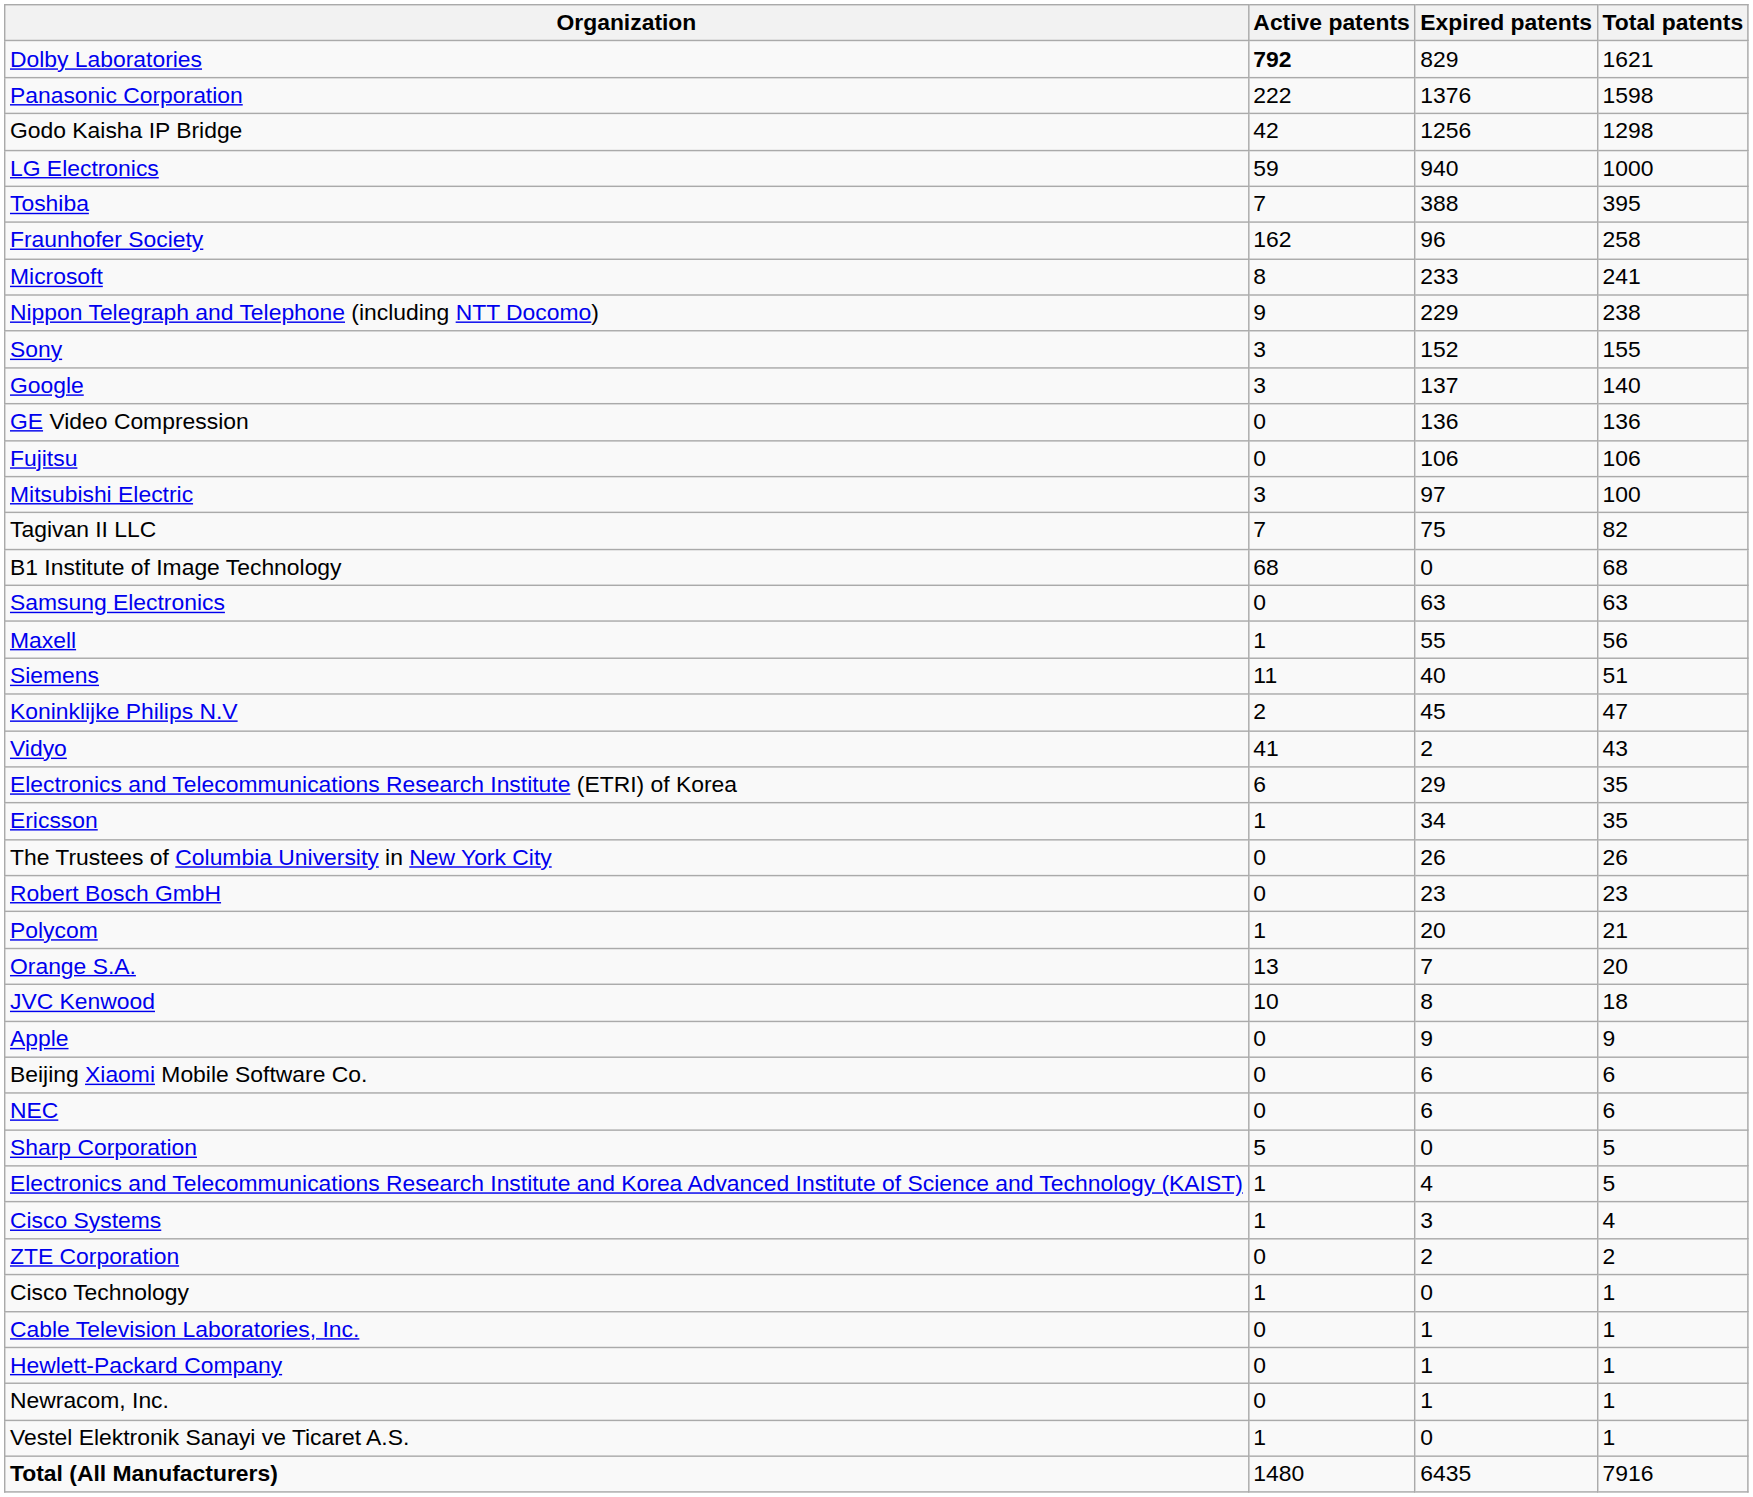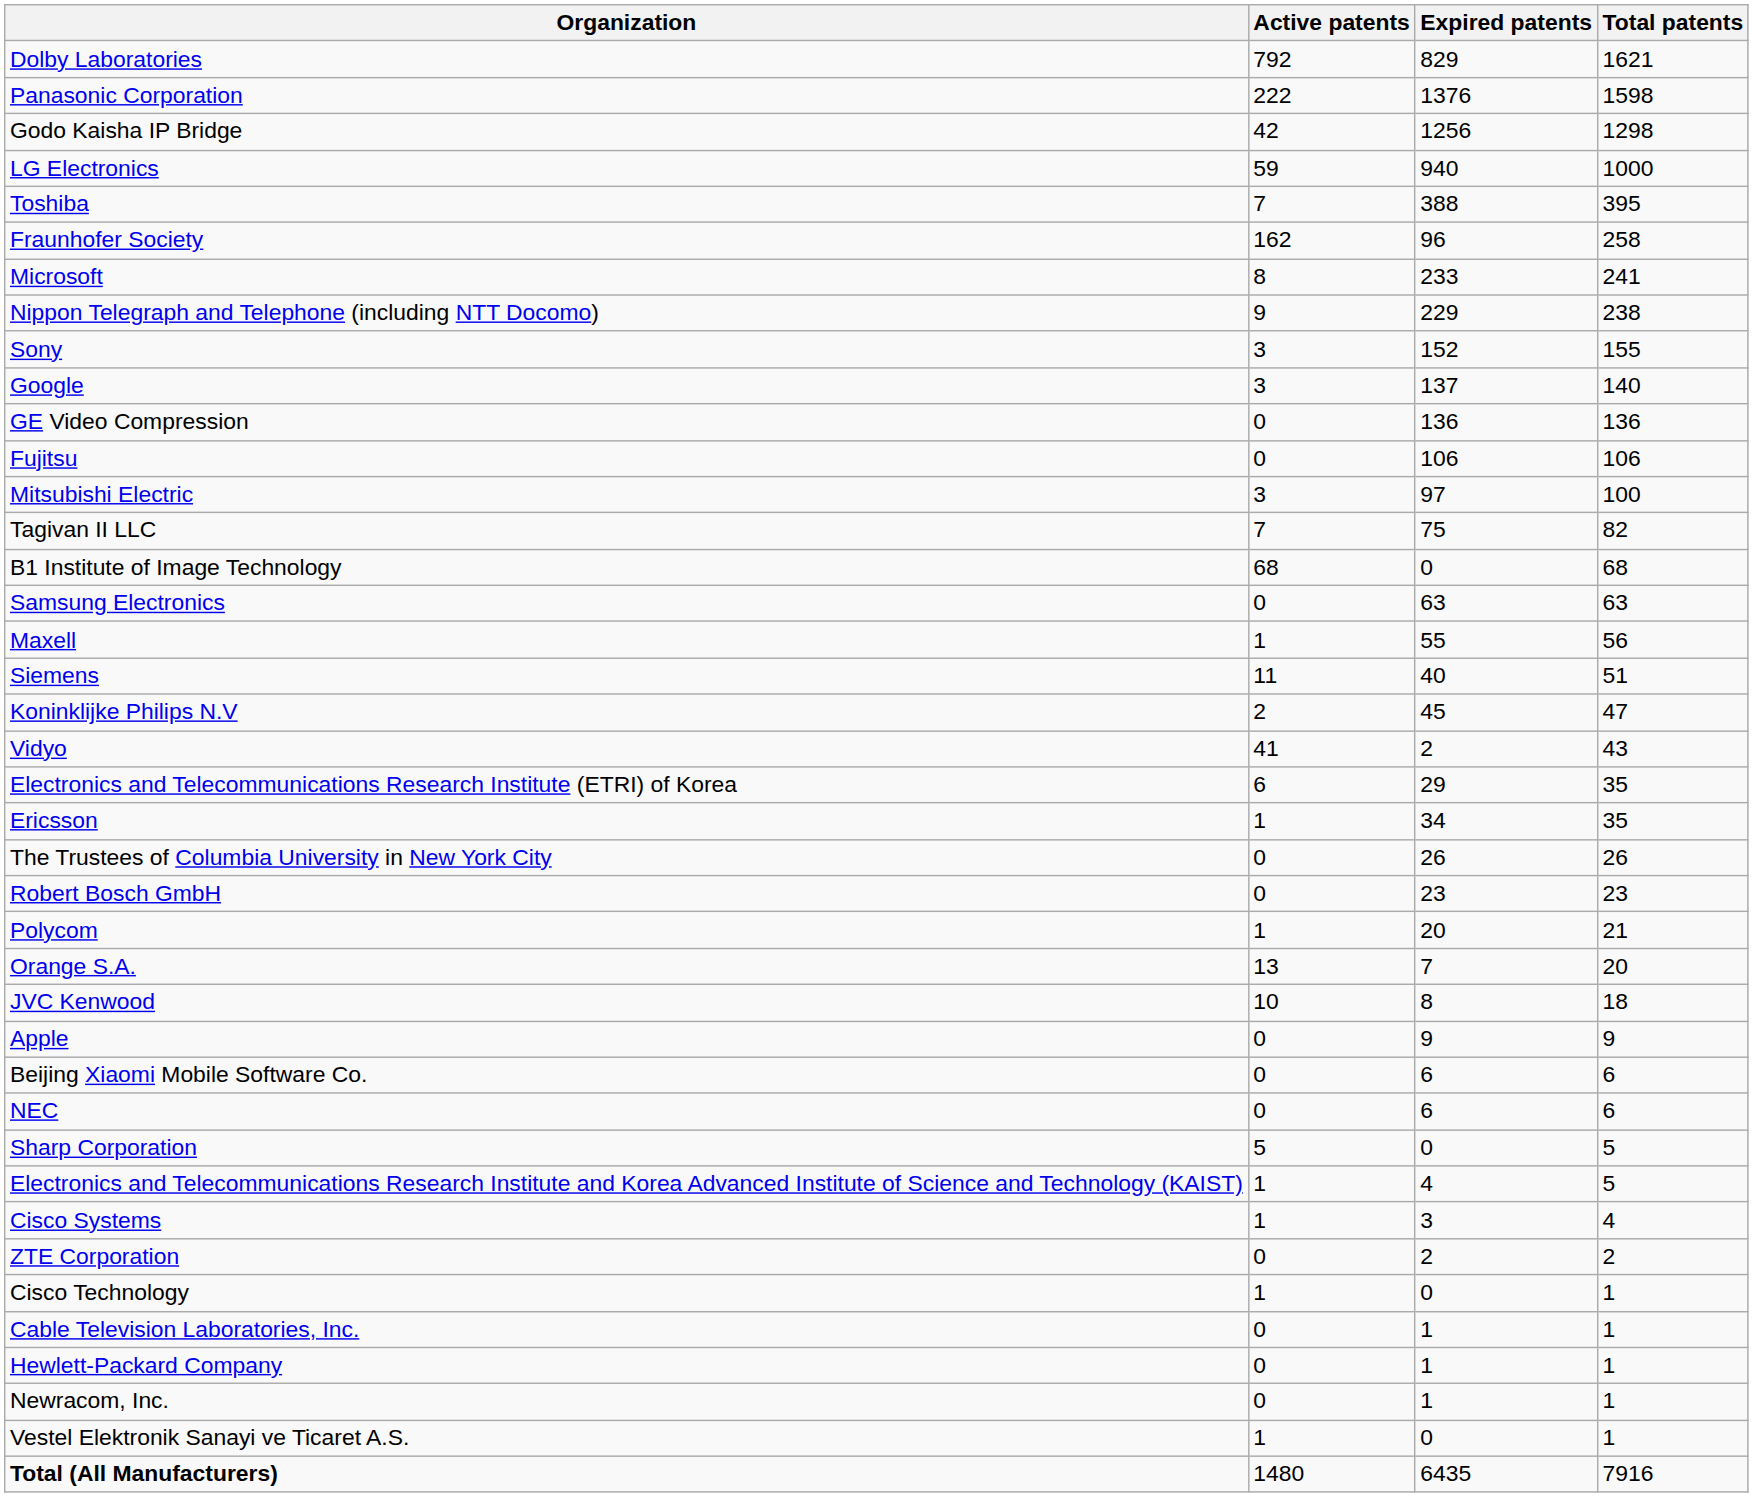(1272, 58) bold -> (1272, 58) normal
